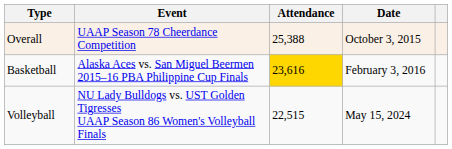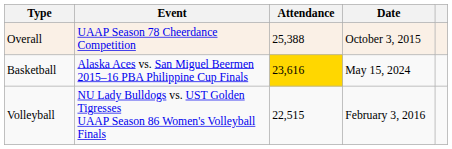(385, 70) February 3, 2016 -> (378, 70) May 15, 2024
(378, 115) May 15, 2024 -> (385, 115) February 3, 2016
